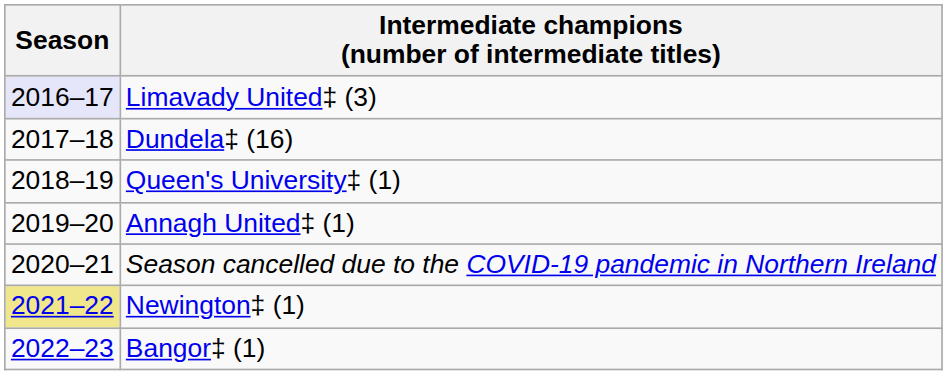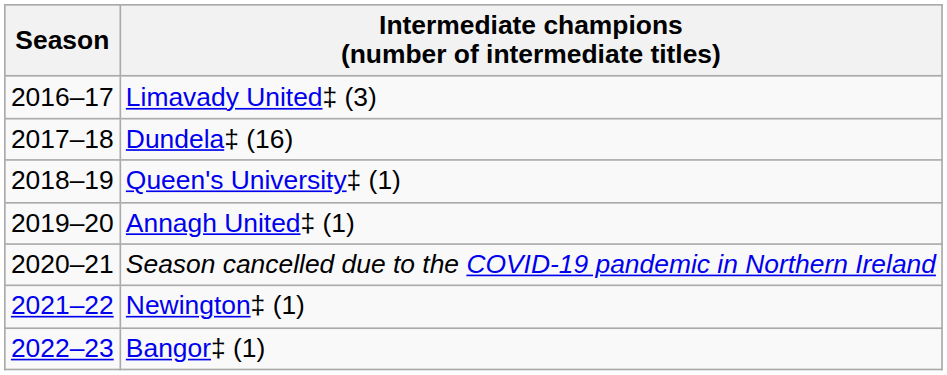(62, 97) lavender background -> (62, 97) no background
(62, 306) khaki background -> (62, 306) no background
